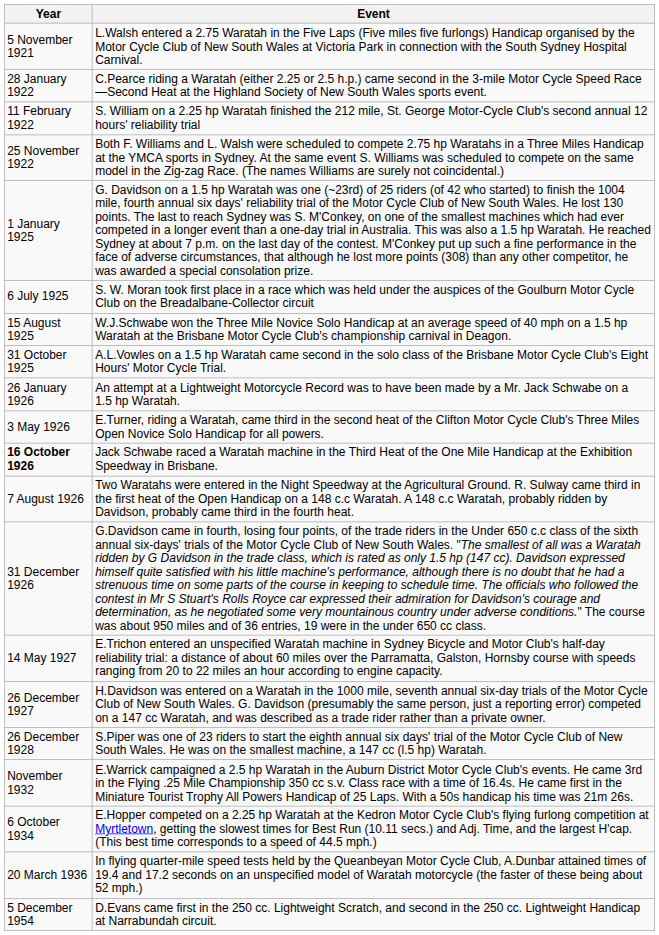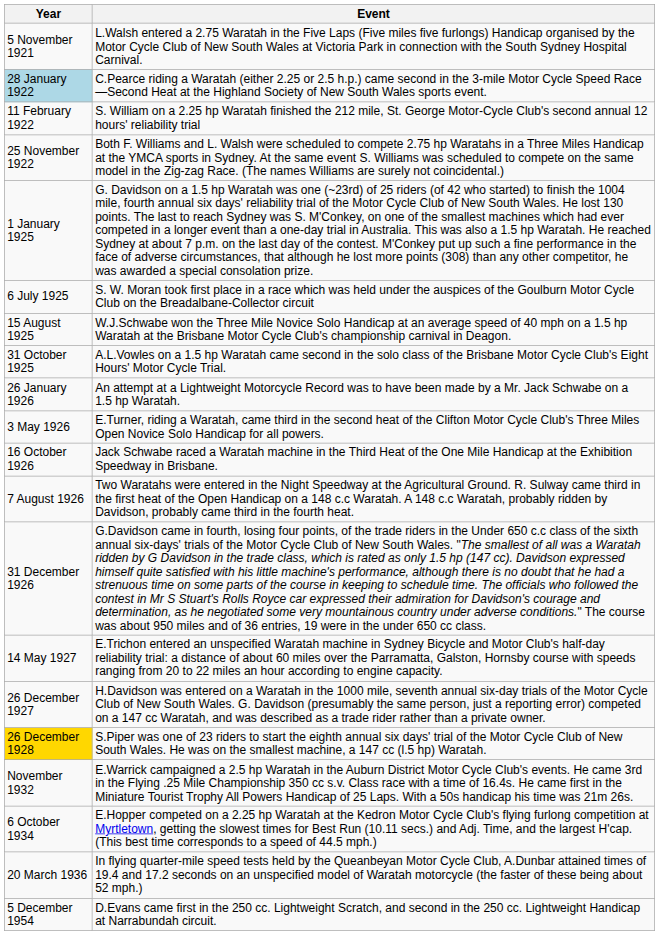(37, 85) no background -> (37, 85) lightblue background
(38, 459) bold -> (37, 459) normal
(43, 743) no background -> (43, 743) gold background
